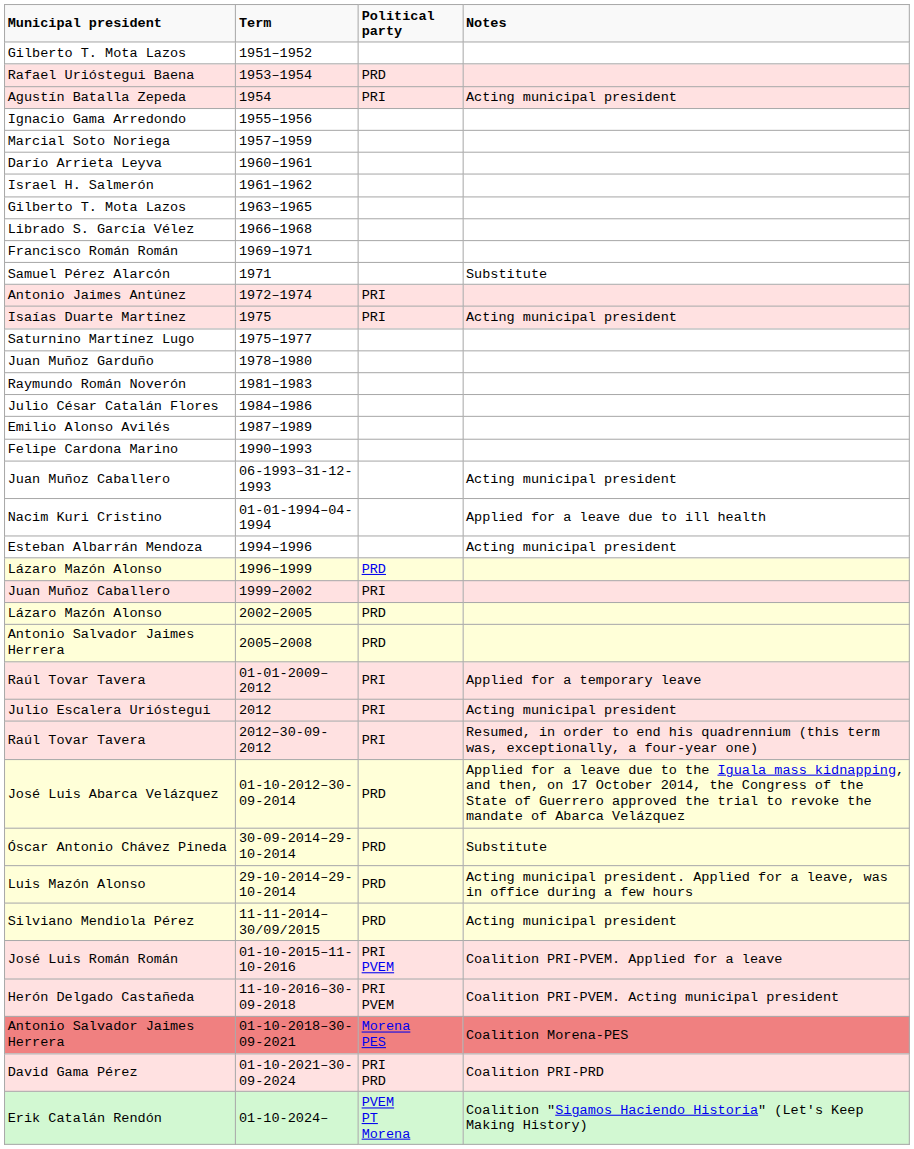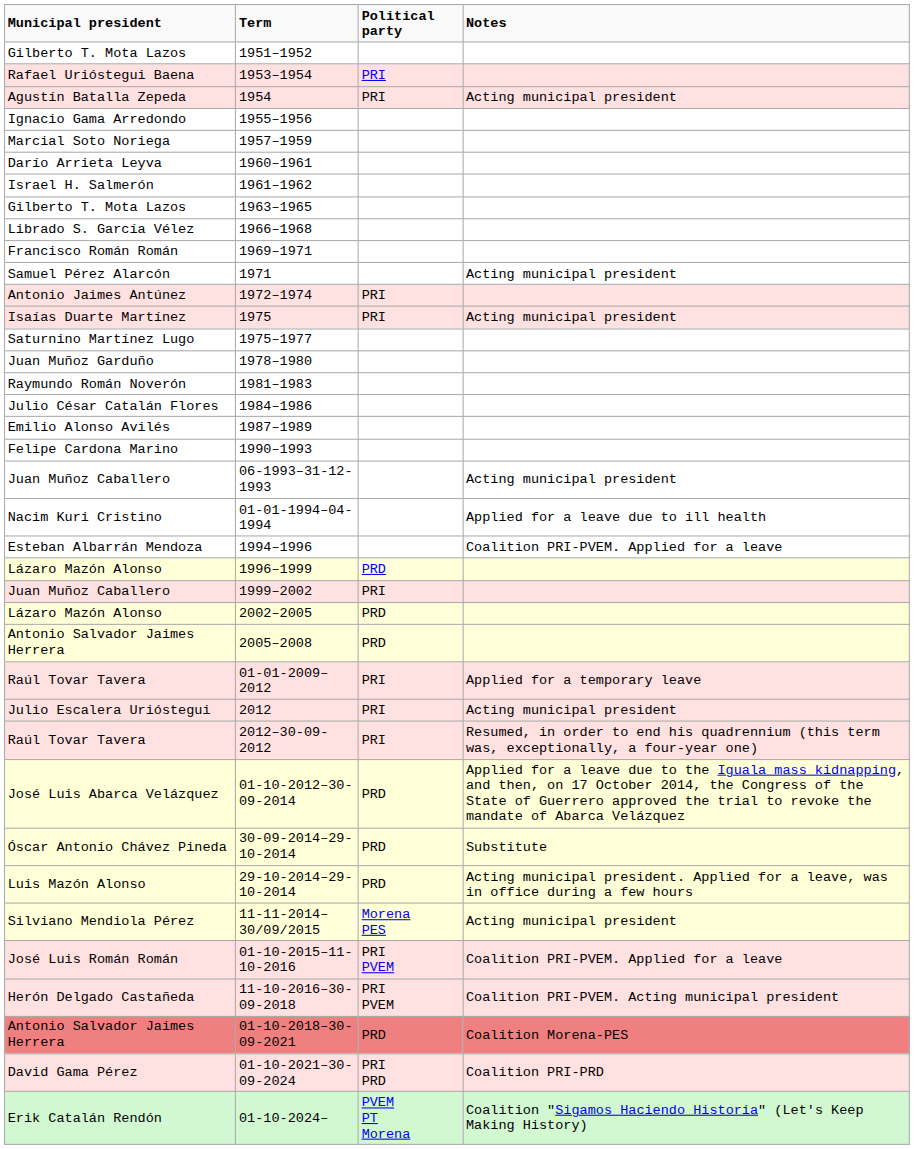(374, 75) PRD -> (374, 75) PRI
(507, 274) Substitute -> (571, 274) Acting municipal president
(571, 547) Acting municipal president -> (624, 547) Coalition PRI-PVEM. Applied for a leave
(374, 922) PRD -> (386, 922) Morena PES
(386, 1035) Morena PES -> (374, 1035) PRD
